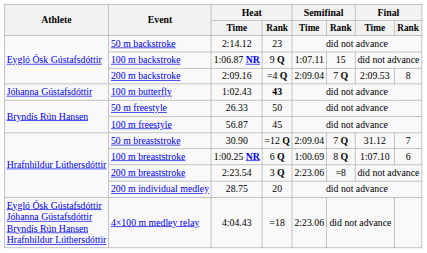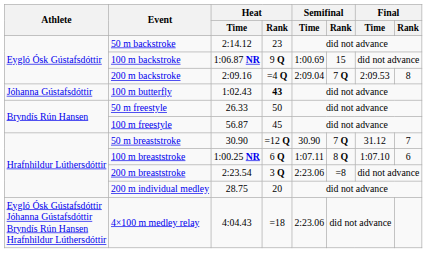(309, 60) 1:07.11 -> (309, 60) 1:00.69
(309, 141) 2:09.04 -> (309, 141) 30.90
(309, 157) 1:00.69 -> (309, 157) 1:07.11
